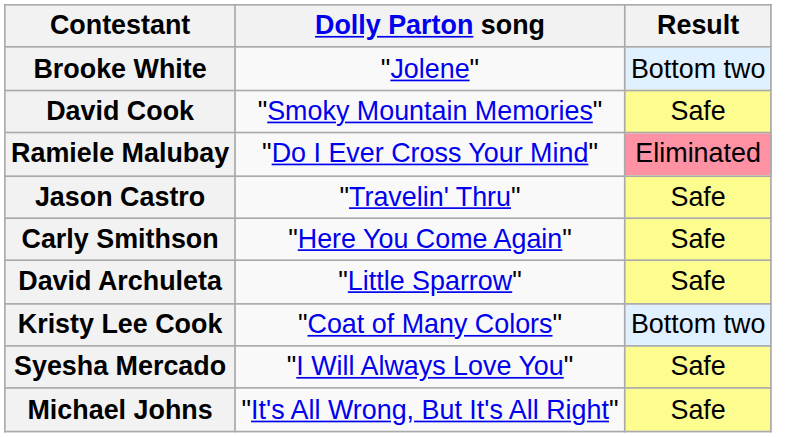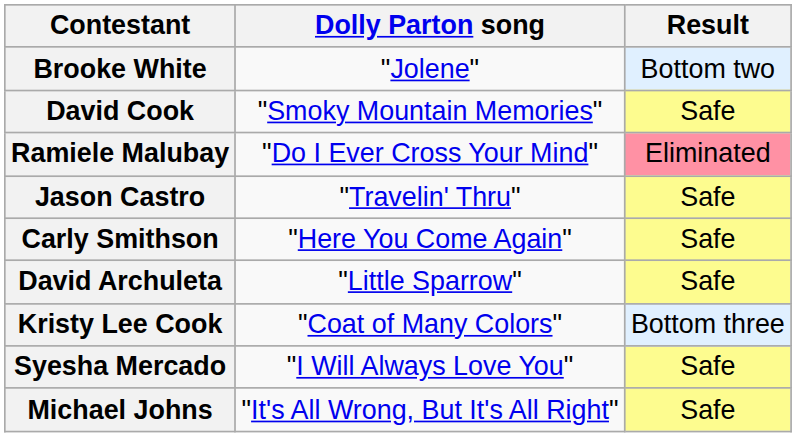(698, 324) Bottom two -> (708, 324) Bottom three
